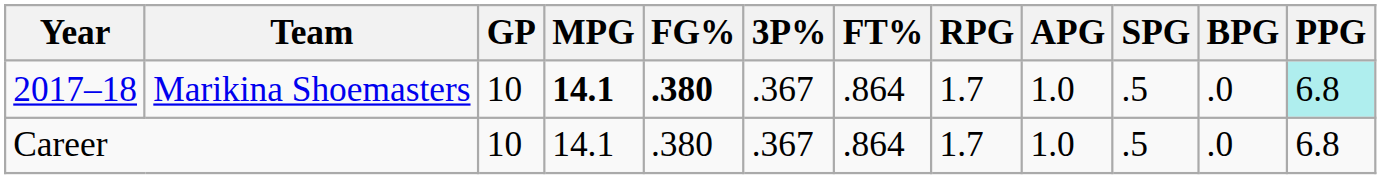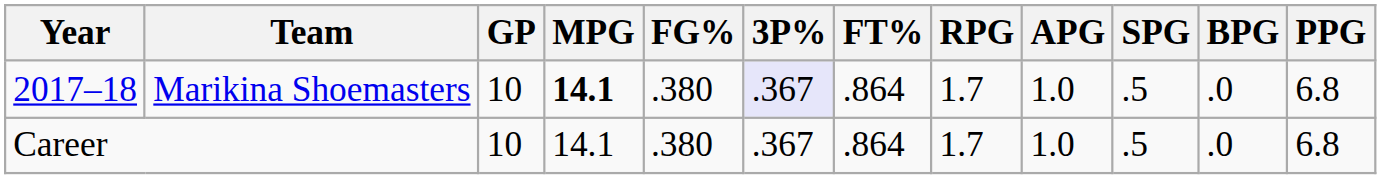(682, 88) bold -> (682, 88) normal
(783, 88) no background -> (783, 88) lavender background
(1318, 88) paleturquoise background -> (1318, 88) no background
